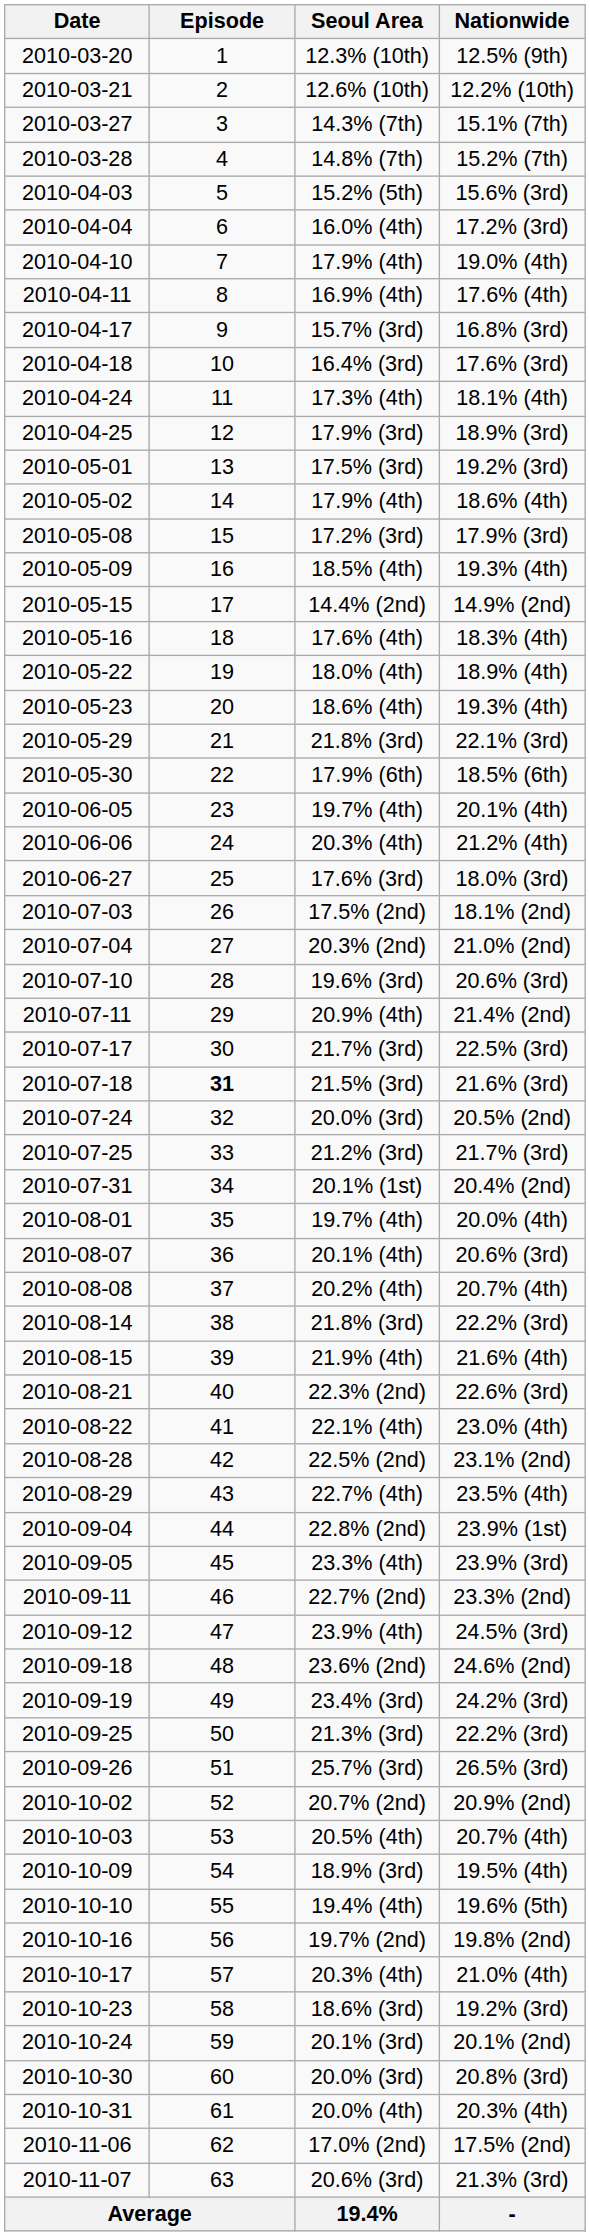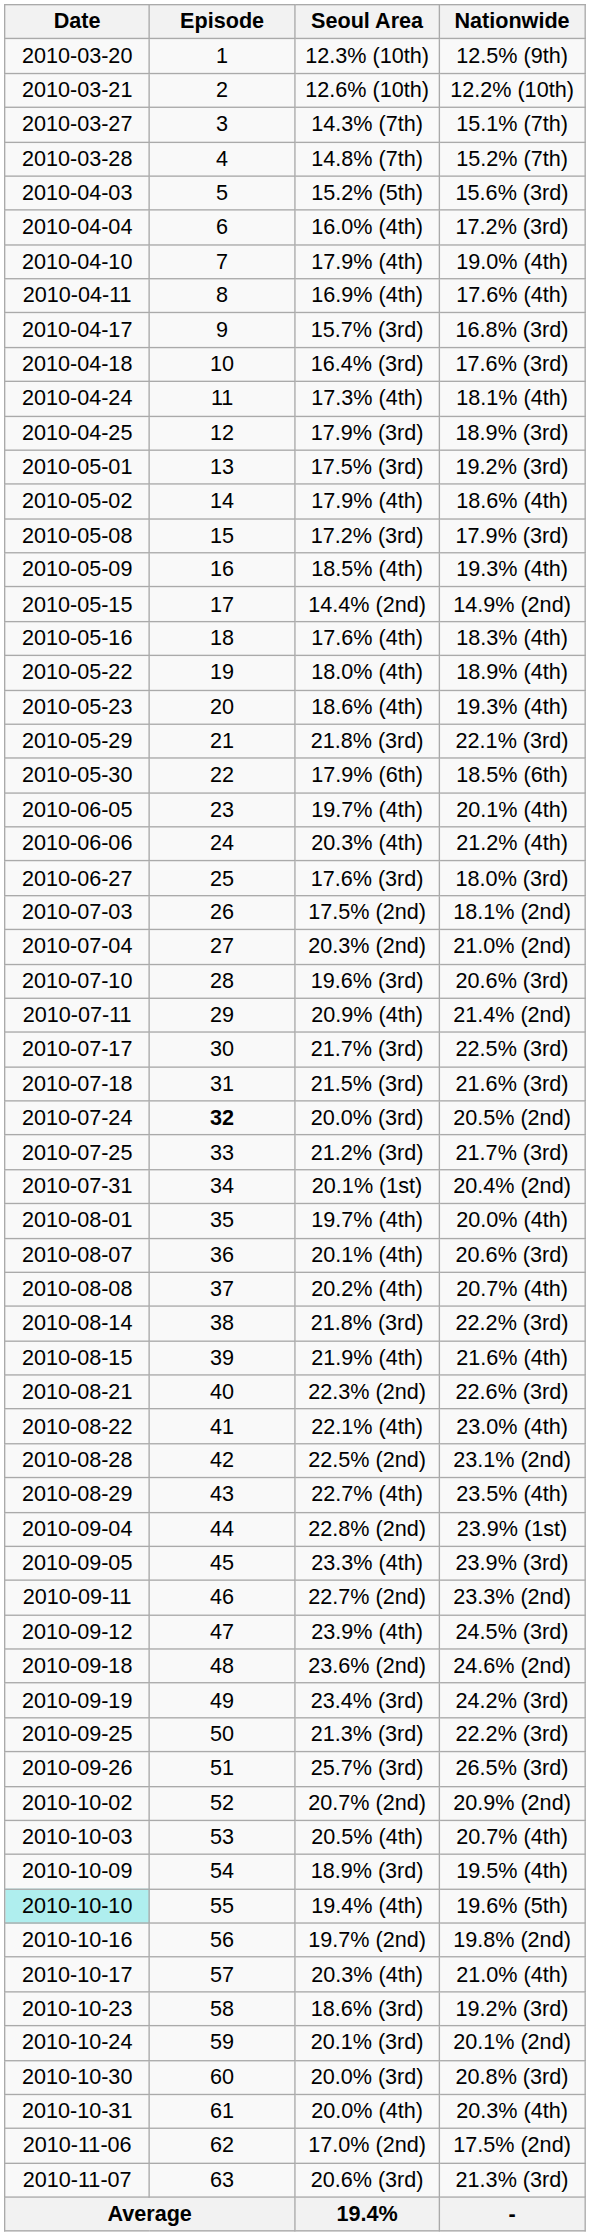(222, 1083) bold -> (222, 1083) normal
(222, 1117) normal -> (222, 1117) bold
(77, 1905) no background -> (77, 1905) paleturquoise background
